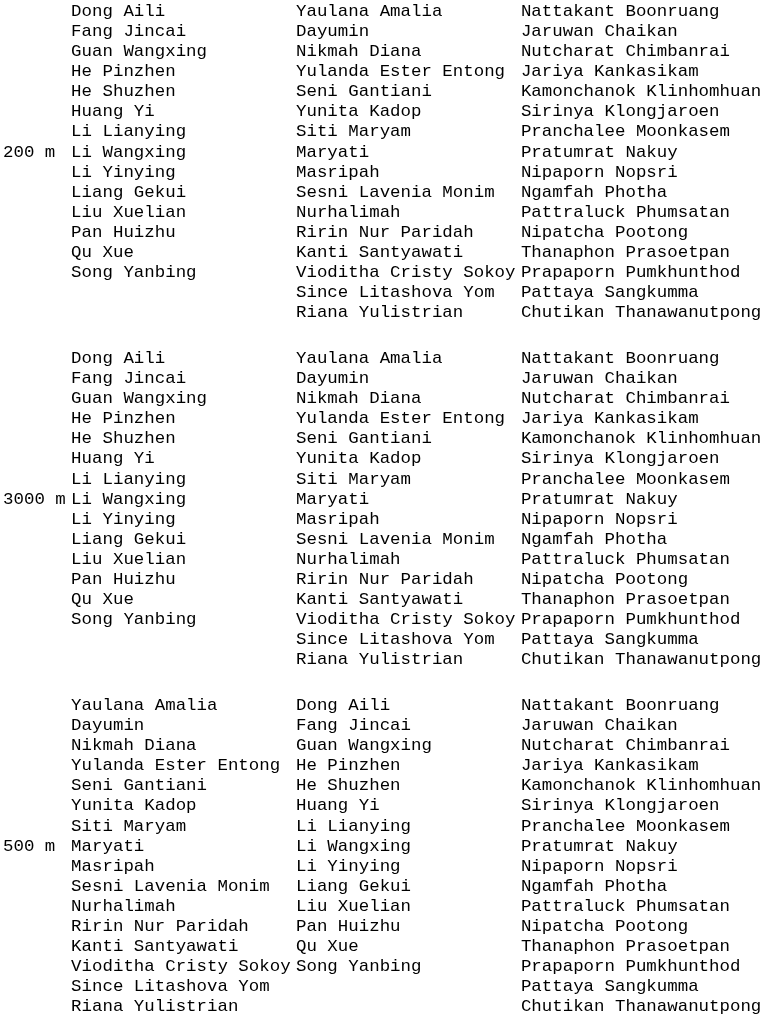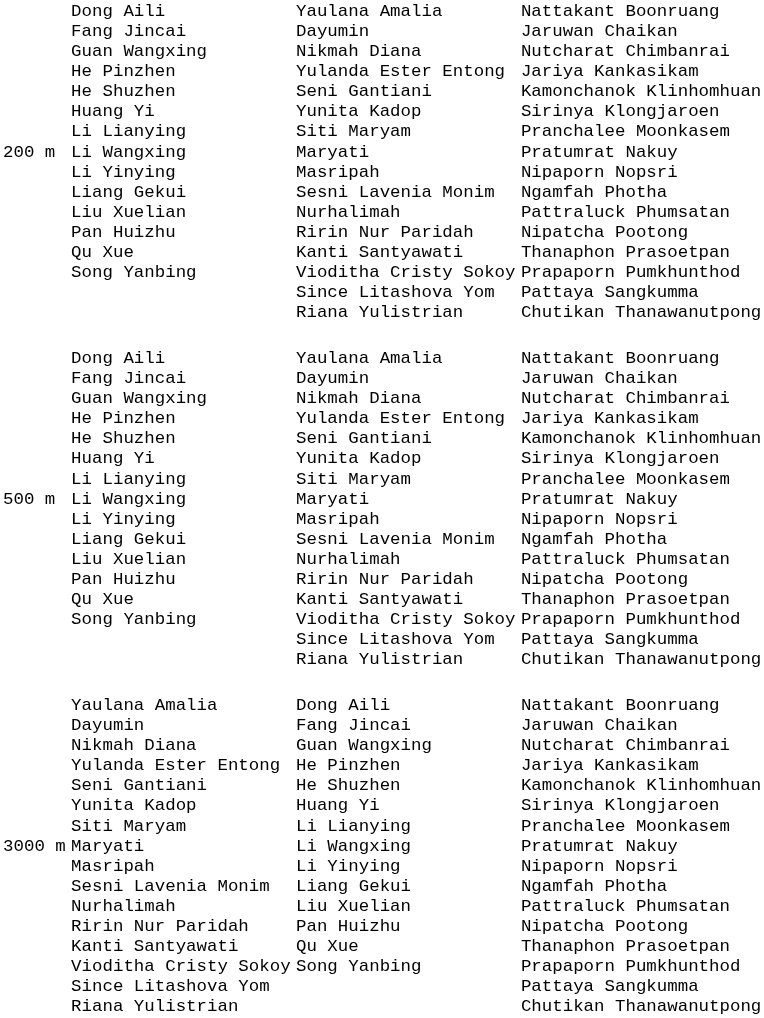(34, 499) 3000 m -> (29, 499) 500 m
(29, 846) 500 m -> (34, 846) 3000 m
